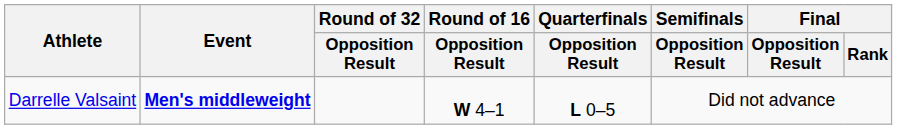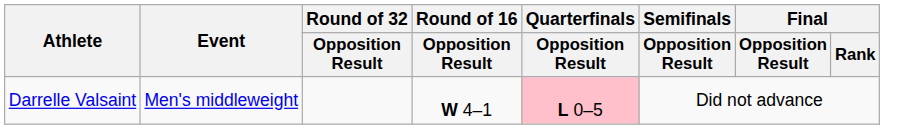(228, 101) bold -> (221, 101) normal
(593, 111) no background -> (580, 111) pink background
